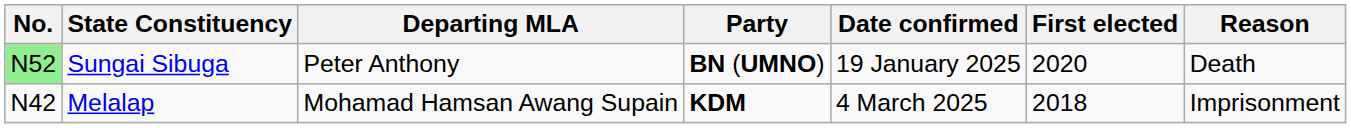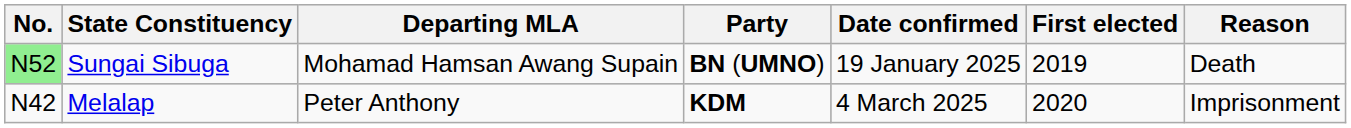(381, 63) Peter Anthony -> (491, 63) Mohamad Hamsan Awang Supain
(1060, 63) 2020 -> (1060, 63) 2019
(491, 102) Mohamad Hamsan Awang Supain -> (381, 102) Peter Anthony
(1060, 102) 2018 -> (1060, 102) 2020
